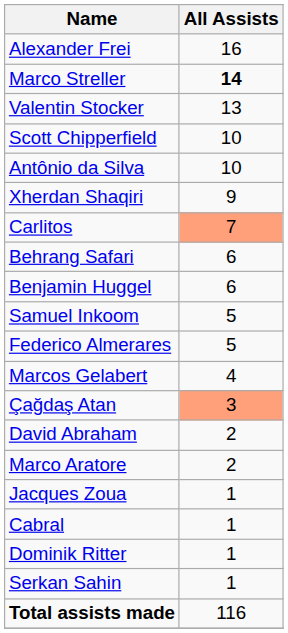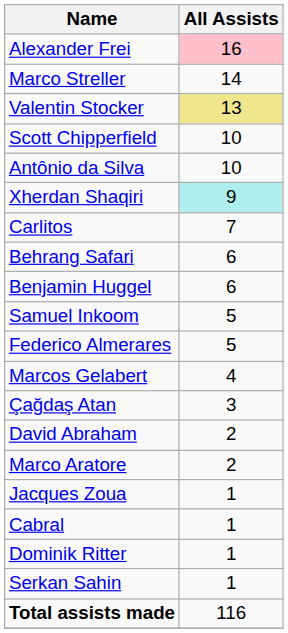(231, 49) no background -> (231, 49) pink background
(231, 78) bold -> (231, 78) normal
(231, 108) no background -> (231, 108) khaki background
(231, 197) no background -> (231, 197) paleturquoise background
(231, 227) lightsalmon background -> (231, 227) no background
(231, 405) lightsalmon background -> (231, 405) no background
